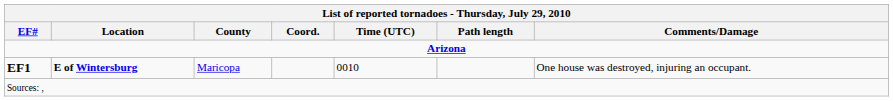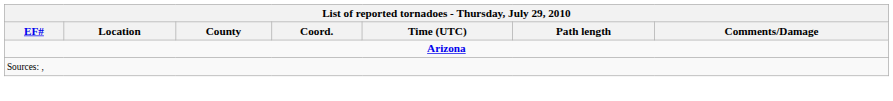- row: (19, 68)
